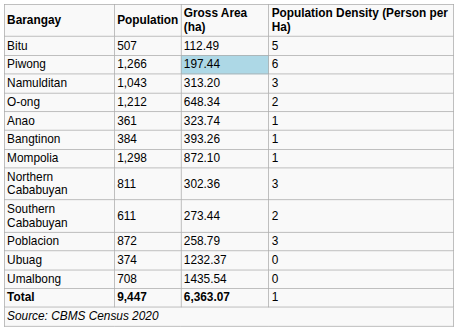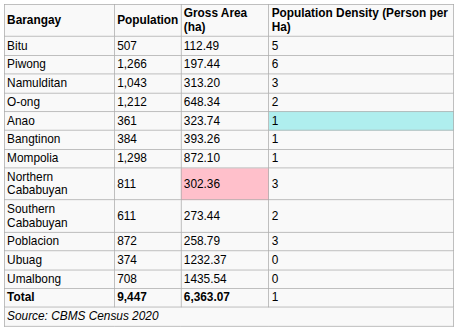(202, 64) lightblue background -> (202, 64) no background
(275, 121) no background -> (275, 121) paleturquoise background
(202, 184) no background -> (202, 184) pink background
